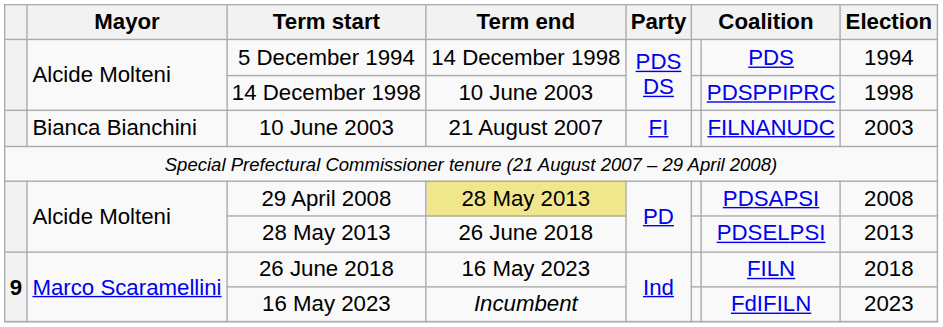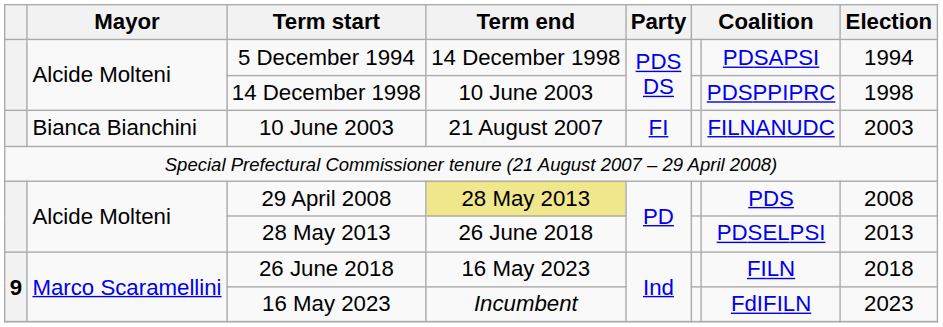(771, 57) PDS -> (771, 57) PDSAPSI
(771, 198) PDSAPSI -> (771, 198) PDS
